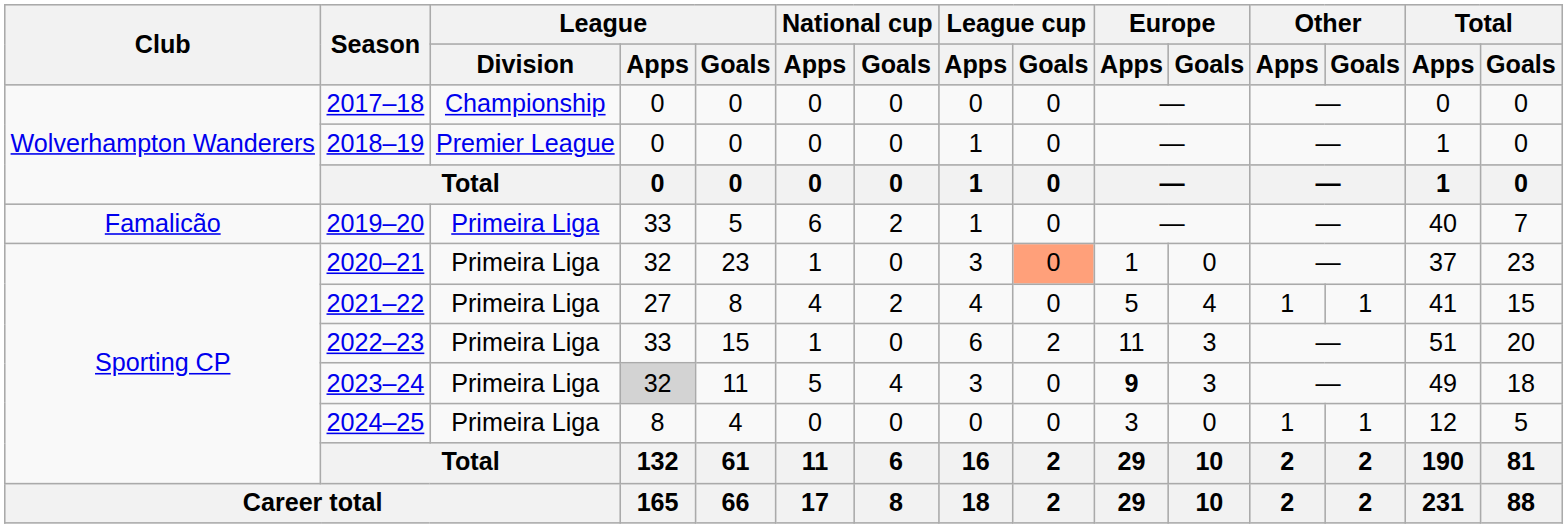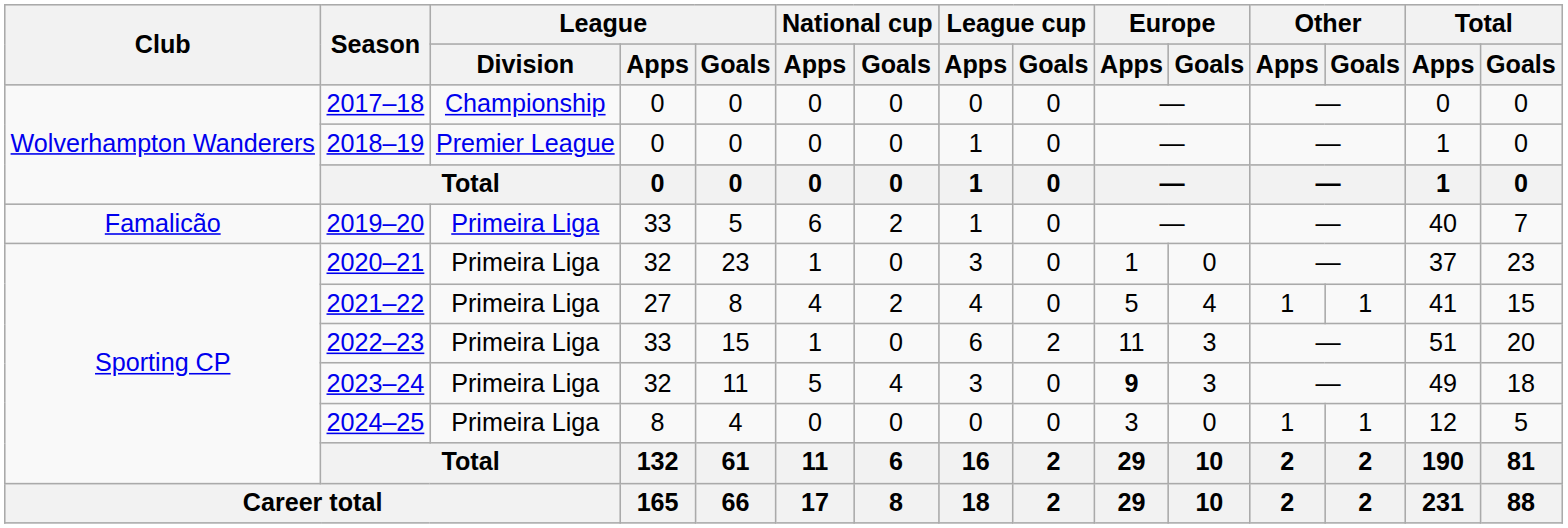(1054, 263) lightsalmon background -> (1054, 263) no background
(658, 382) lightgrey background -> (658, 382) no background
